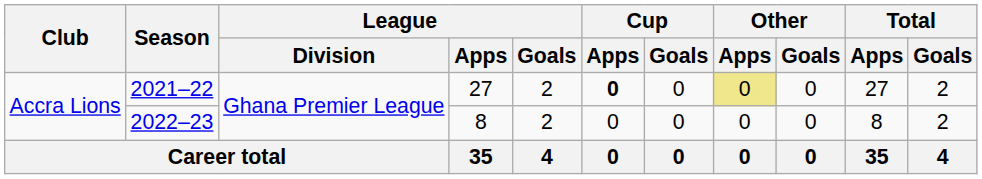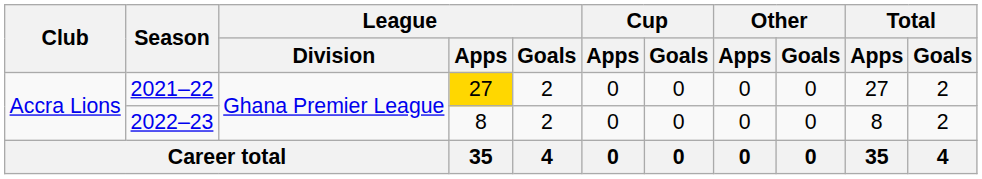(481, 88) no background -> (481, 88) gold background
(613, 88) bold -> (613, 88) normal
(745, 88) khaki background -> (745, 88) no background
